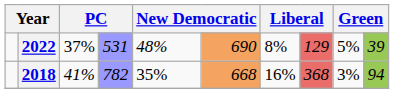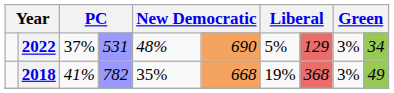(276, 46) 8% -> (276, 46) 5%
(348, 46) 5% -> (348, 46) 3%
(376, 46) 39 -> (376, 46) 34
(280, 74) 16% -> (280, 74) 19%
(376, 74) 94 -> (376, 74) 49
